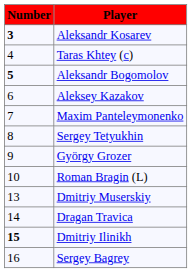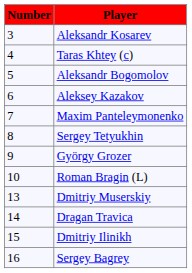(10, 34) bold -> (10, 34) normal
(10, 75) bold -> (10, 75) normal
(13, 237) bold -> (13, 237) normal
